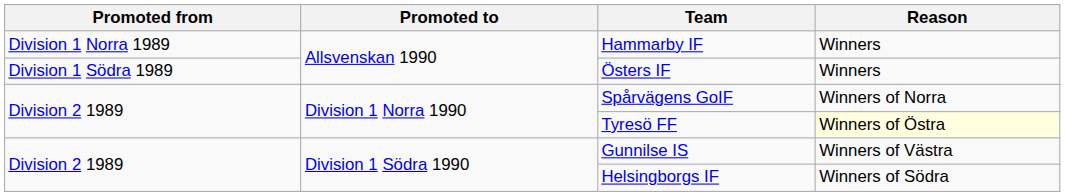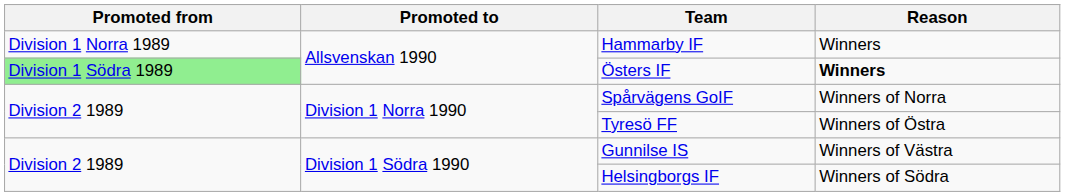(91, 71) no background -> (91, 71) lightgreen background
(850, 71) normal -> (852, 71) bold
(882, 124) lightyellow background -> (882, 124) no background
